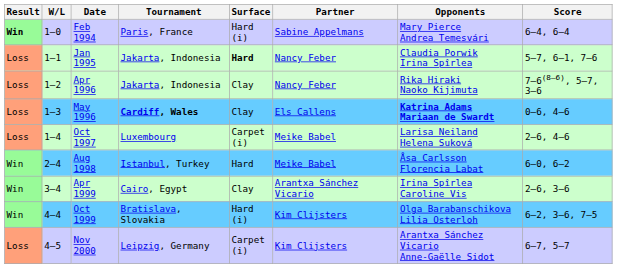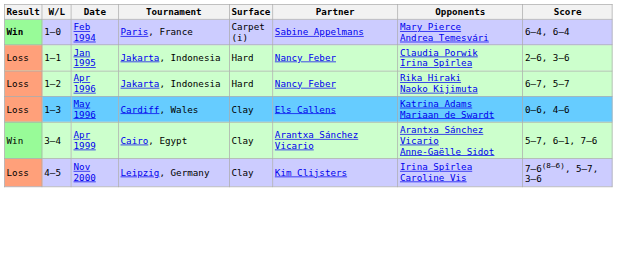(243, 32) Hard (i) -> (248, 32) Carpet (i)
(243, 58) bold -> (243, 58) normal
(561, 58) 5–7, 6–1, 7–6 -> (547, 58) 2–6, 3–6
(243, 85) Clay -> (243, 84) Hard
(562, 85) 7–6(8–6), 5–7, 3–6 -> (547, 84) 6–7, 5–7
(159, 112) bold -> (159, 109) normal
(447, 112) bold -> (447, 109) normal
- row: (85, 137)
- row: (85, 163)
(436, 189) Irina Spîrlea Caroline Vis -> (447, 140) Arantxa Sánchez Vicario Anne-Gaëlle Sidot
(547, 189) 2–6, 3–6 -> (561, 140) 5–7, 6–1, 7–6
- row: (85, 214)
(248, 245) Carpet (i) -> (243, 173) Clay
(447, 245) Arantxa Sánchez Vicario Anne-Gaëlle Sidot -> (436, 173) Irina Spîrlea Caroline Vis
(547, 245) 6–7, 5–7 -> (562, 173) 7–6(8–6), 5–7, 3–6
